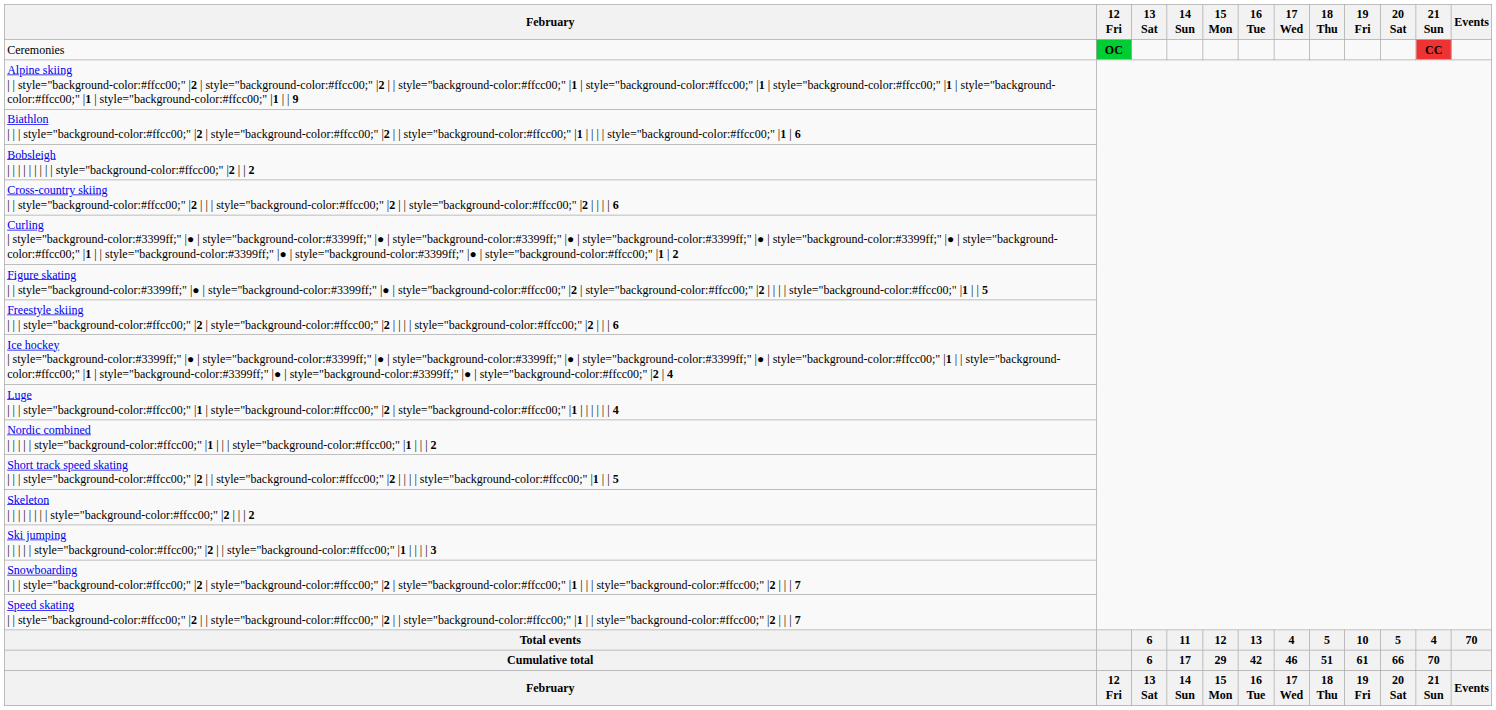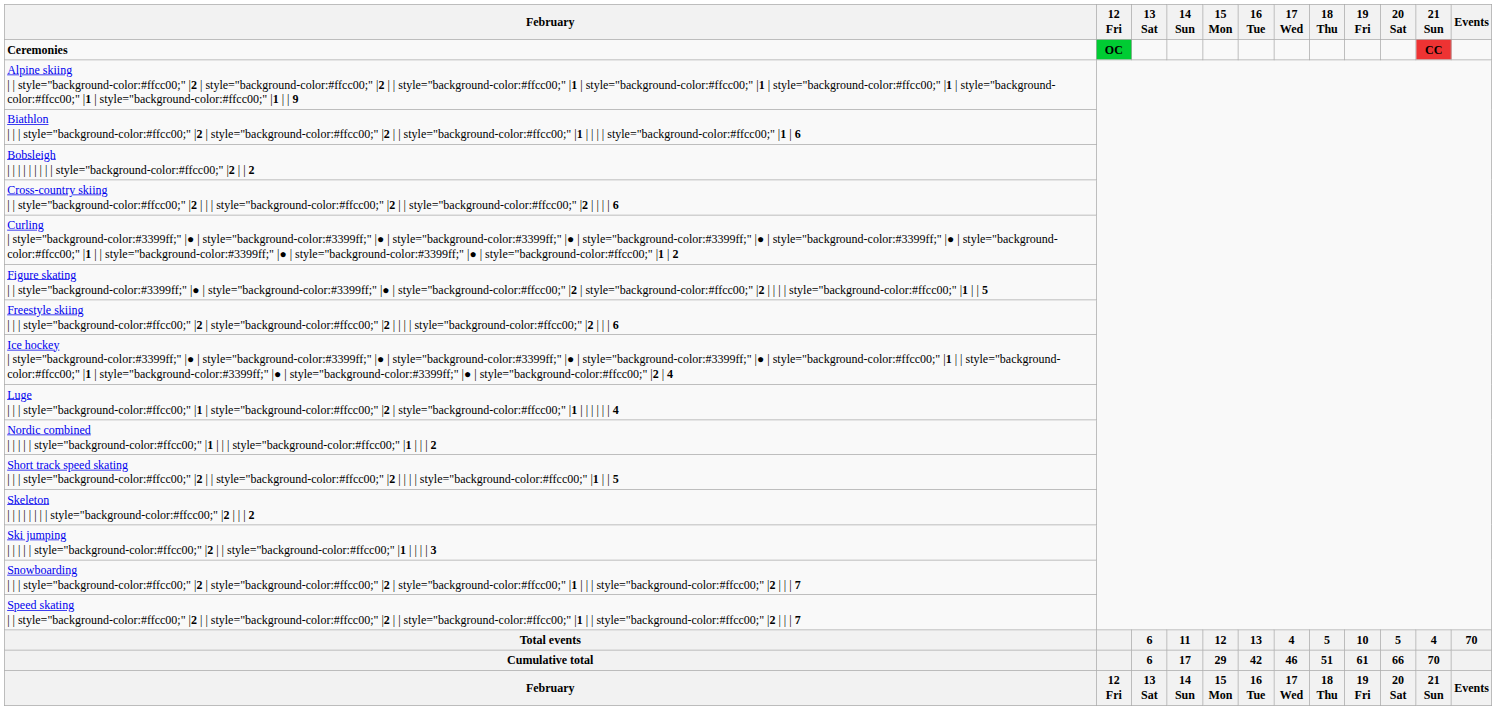(36, 49) normal -> (37, 49) bold
